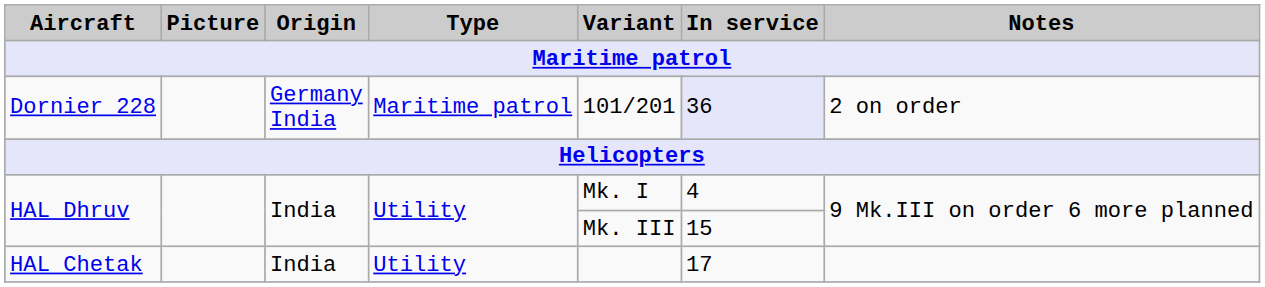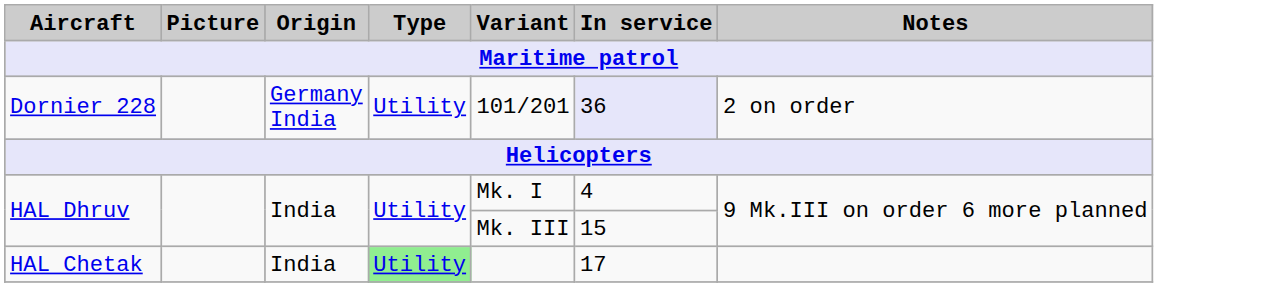(473, 108) Maritime patrol -> (420, 108) Utility
(420, 264) no background -> (420, 264) lightgreen background
